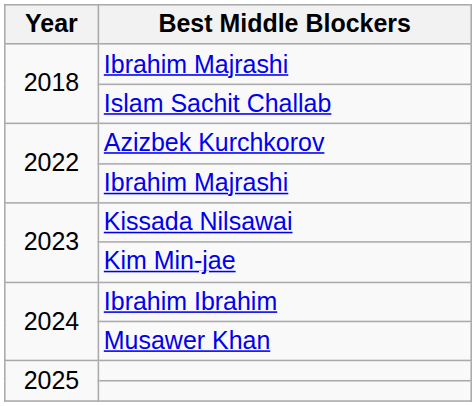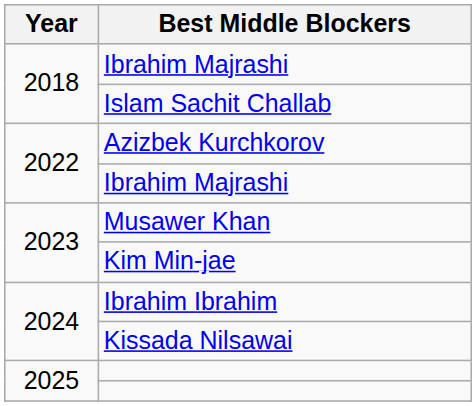(198, 222) Kissada Nilsawai -> (187, 222) Musawer Khan
(187, 340) Musawer Khan -> (198, 340) Kissada Nilsawai
